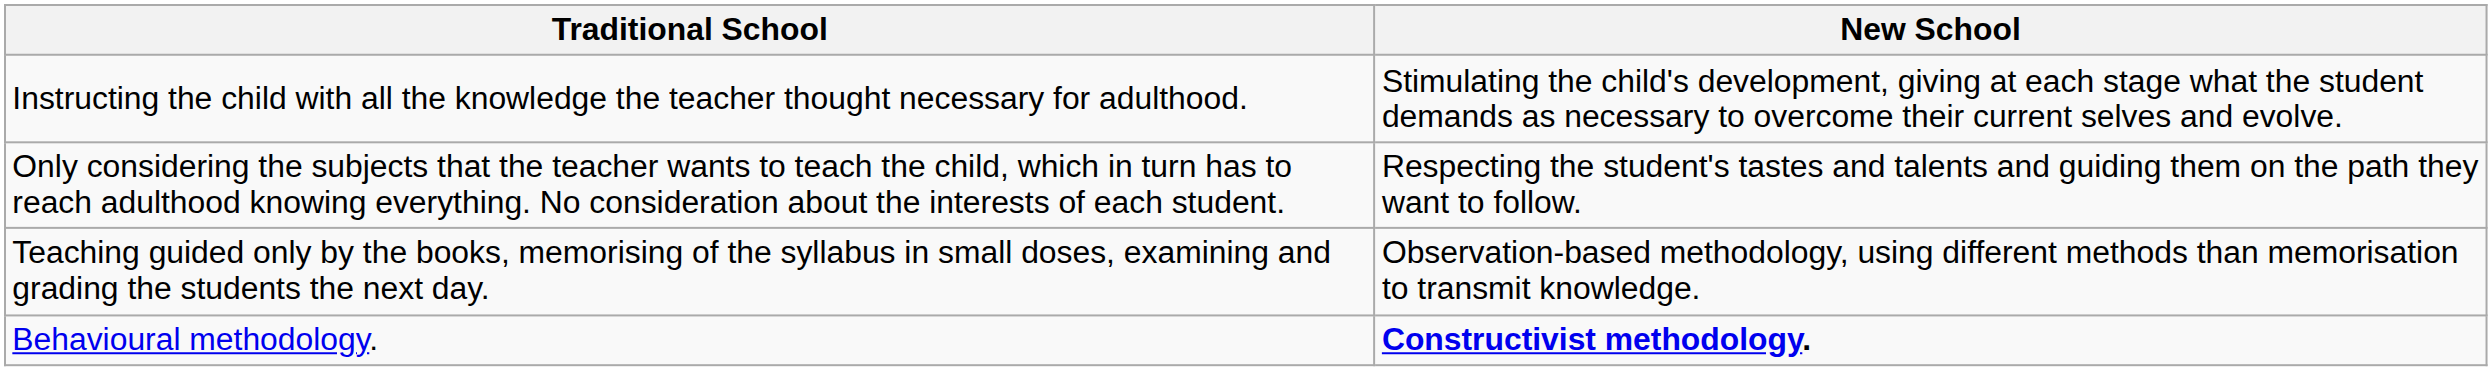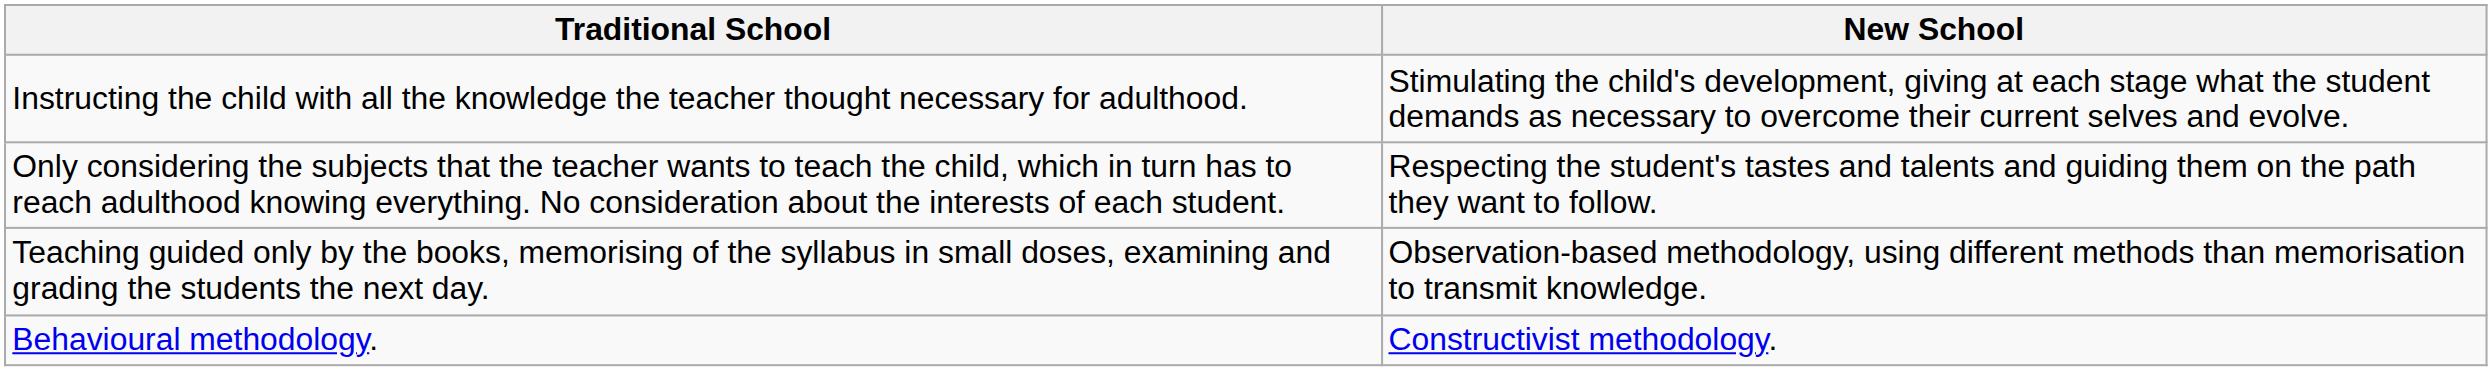(1597, 339) bold -> (1583, 339) normal
